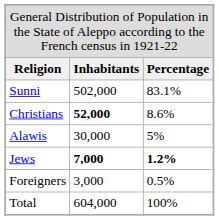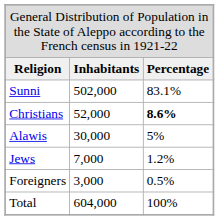(92, 113) bold -> (92, 113) normal
(161, 113) normal -> (162, 113) bold
(88, 158) bold -> (88, 158) normal
(162, 158) bold -> (161, 158) normal
